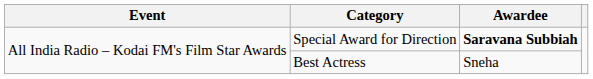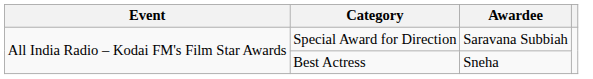(520, 39) bold -> (516, 39) normal
